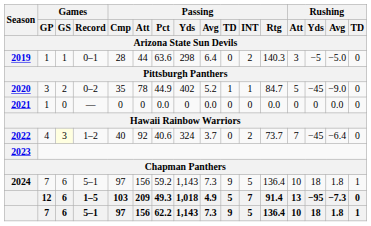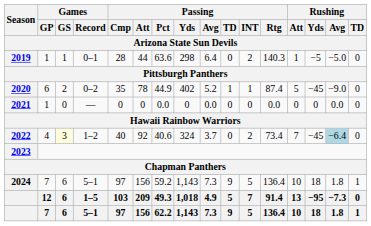(296, 58) 3 -> (296, 58) 1
(47, 89) 3 -> (47, 89) 6
(274, 89) 84.7 -> (274, 89) 87.4
(274, 136) 73.7 -> (274, 136) 73.4
(337, 136) no background -> (337, 136) lightblue background
